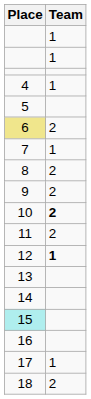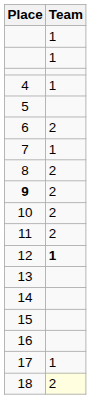(25, 127) khaki background -> (25, 127) no background
(25, 191) normal -> (25, 191) bold
(53, 213) bold -> (53, 213) normal
(25, 319) paleturquoise background -> (25, 319) no background
(53, 383) no background -> (53, 383) lightyellow background
